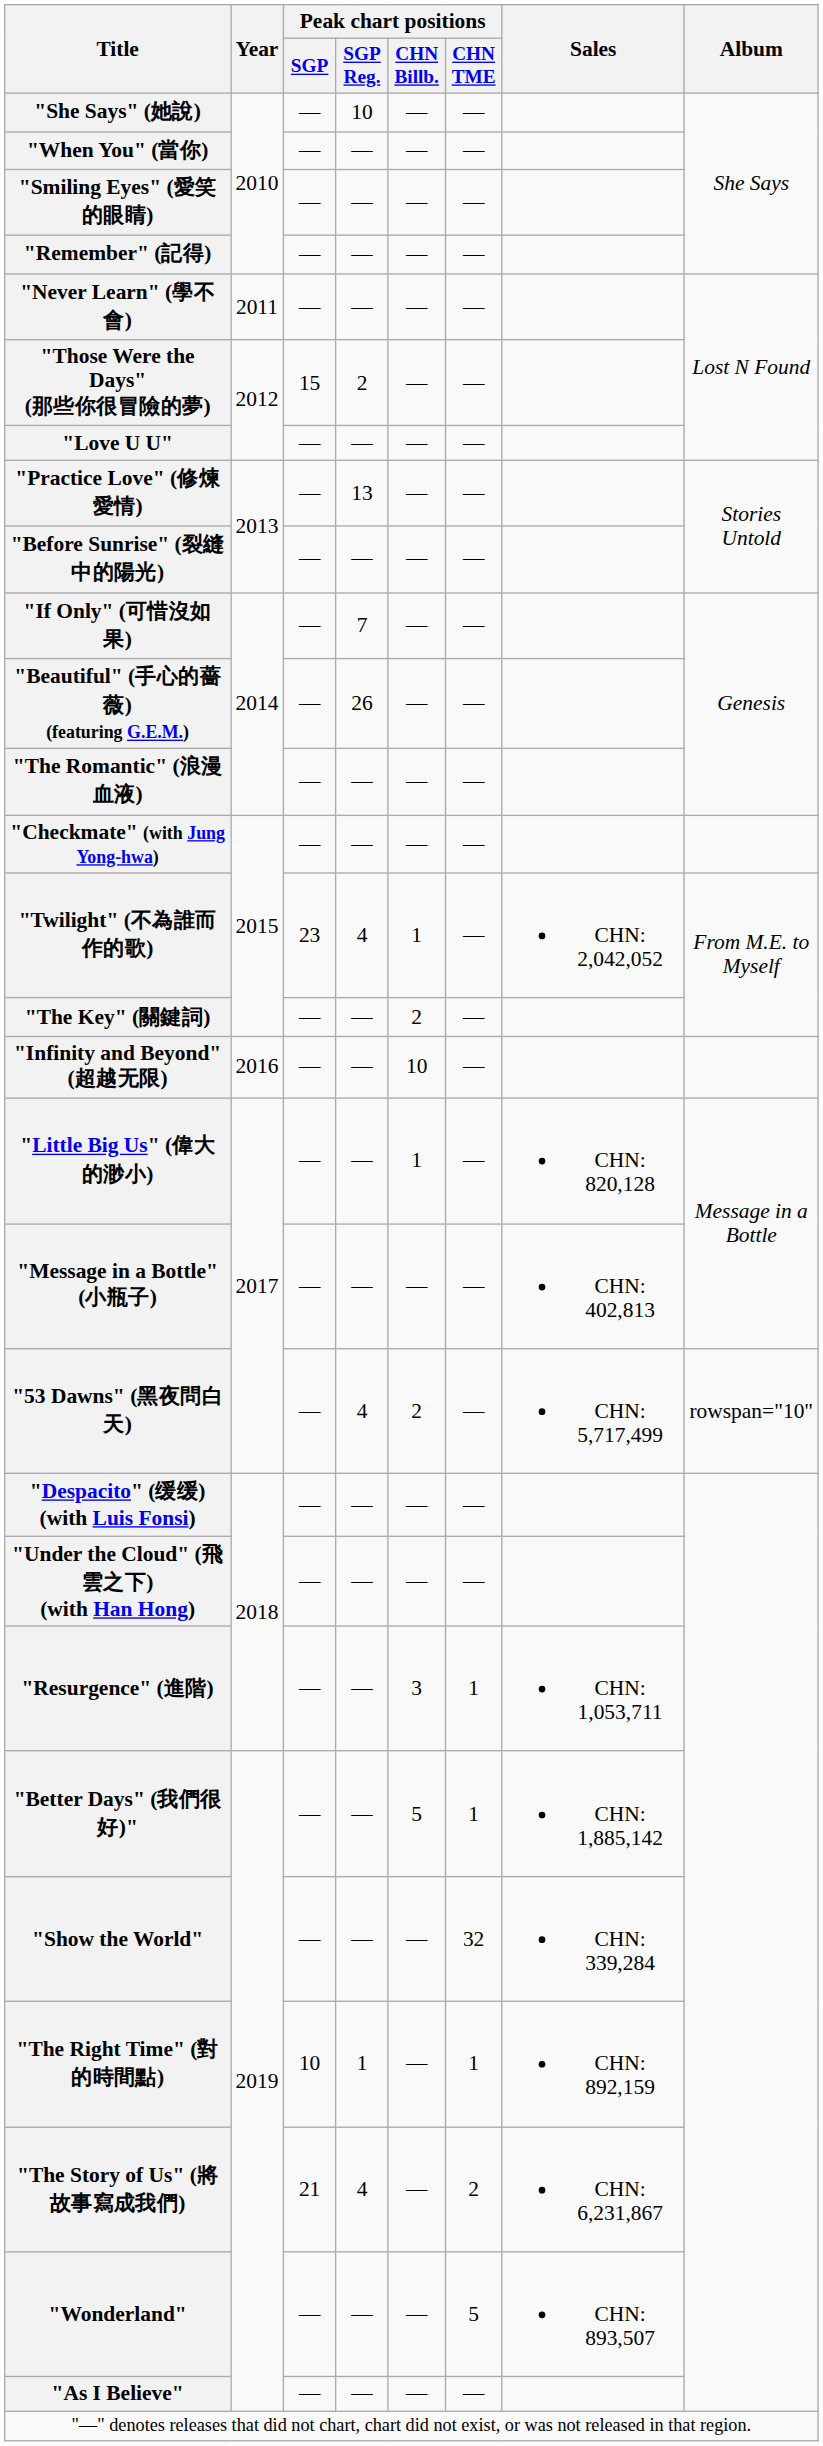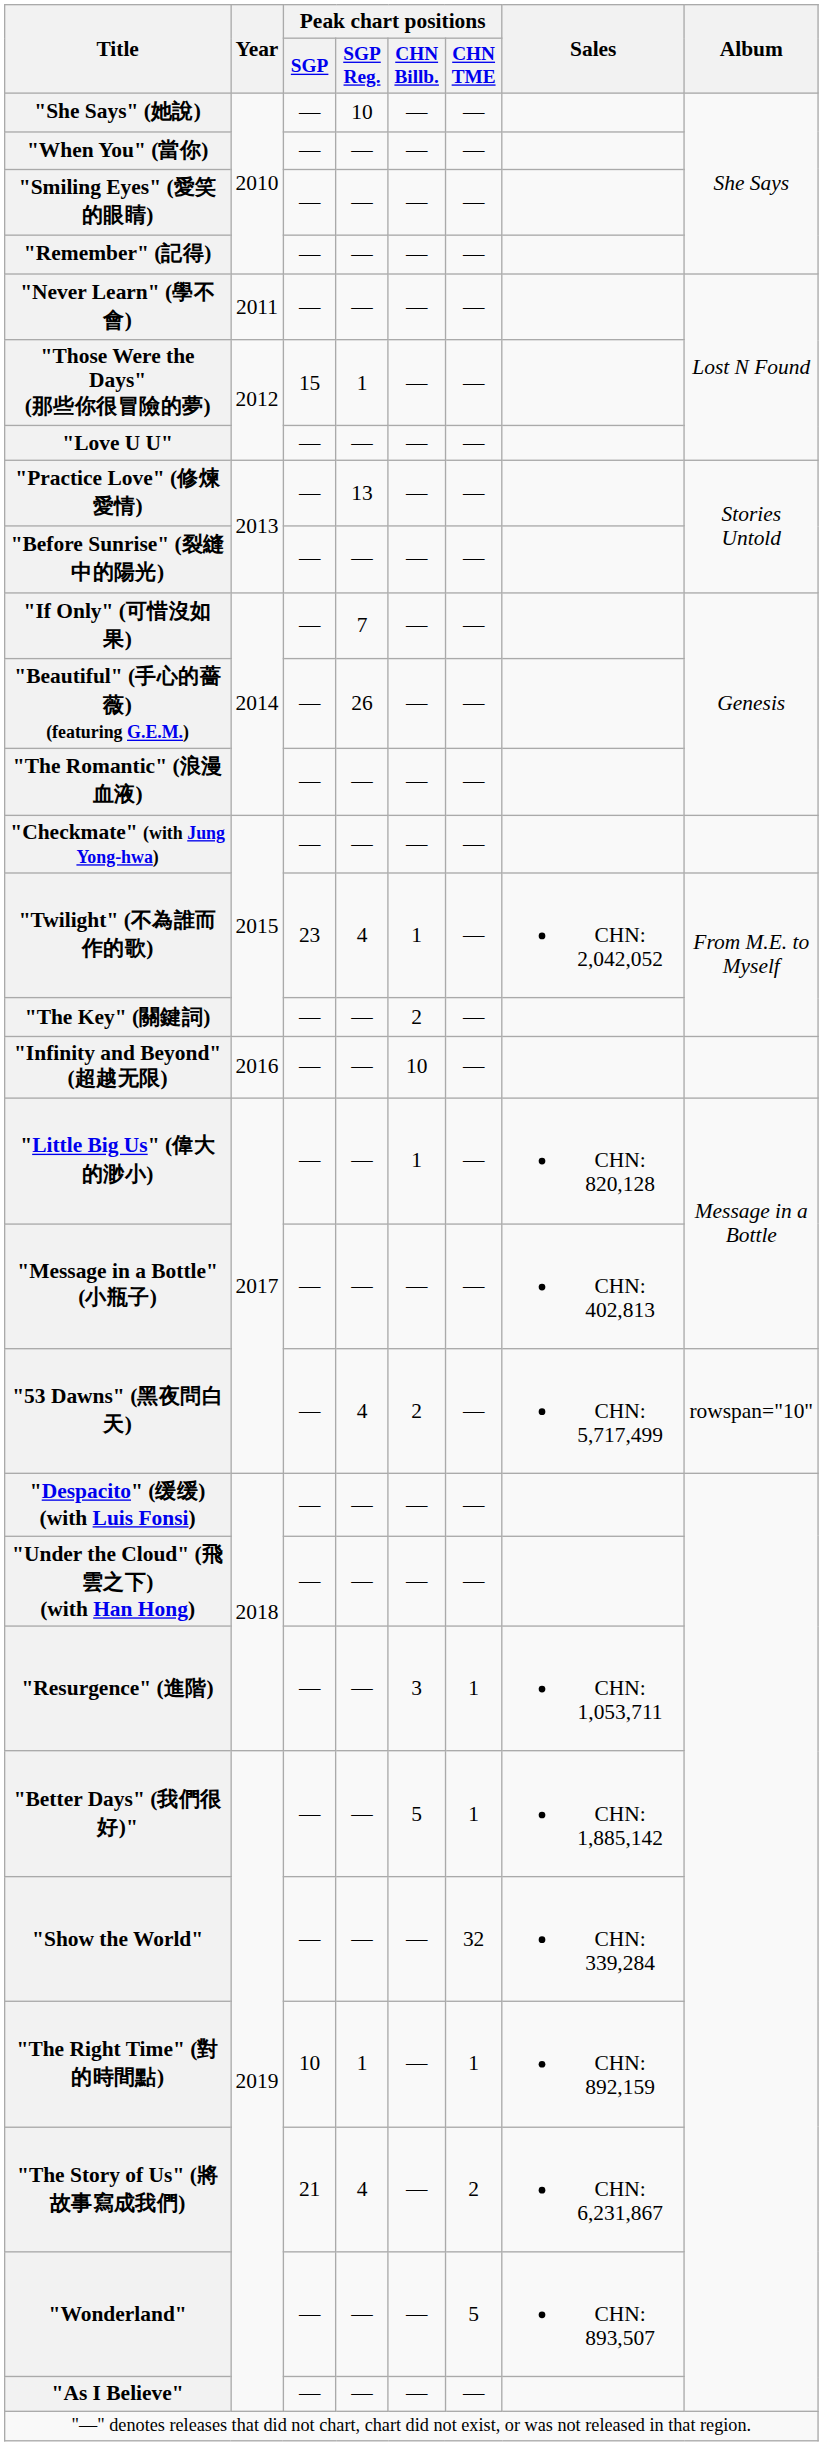(362, 382) 2 -> (362, 382) 1
